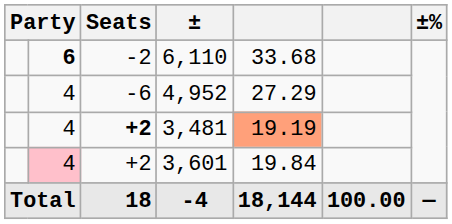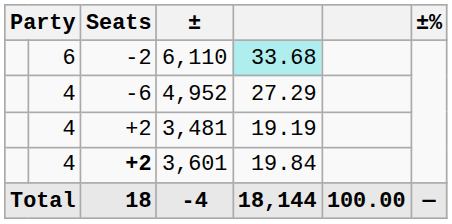(69, 58) bold -> (69, 58) normal
(284, 58) no background -> (284, 58) paleturquoise background
(138, 129) bold -> (138, 129) normal
(284, 129) lightsalmon background -> (284, 129) no background
(69, 165) pink background -> (69, 165) no background
(138, 165) normal -> (138, 165) bold
